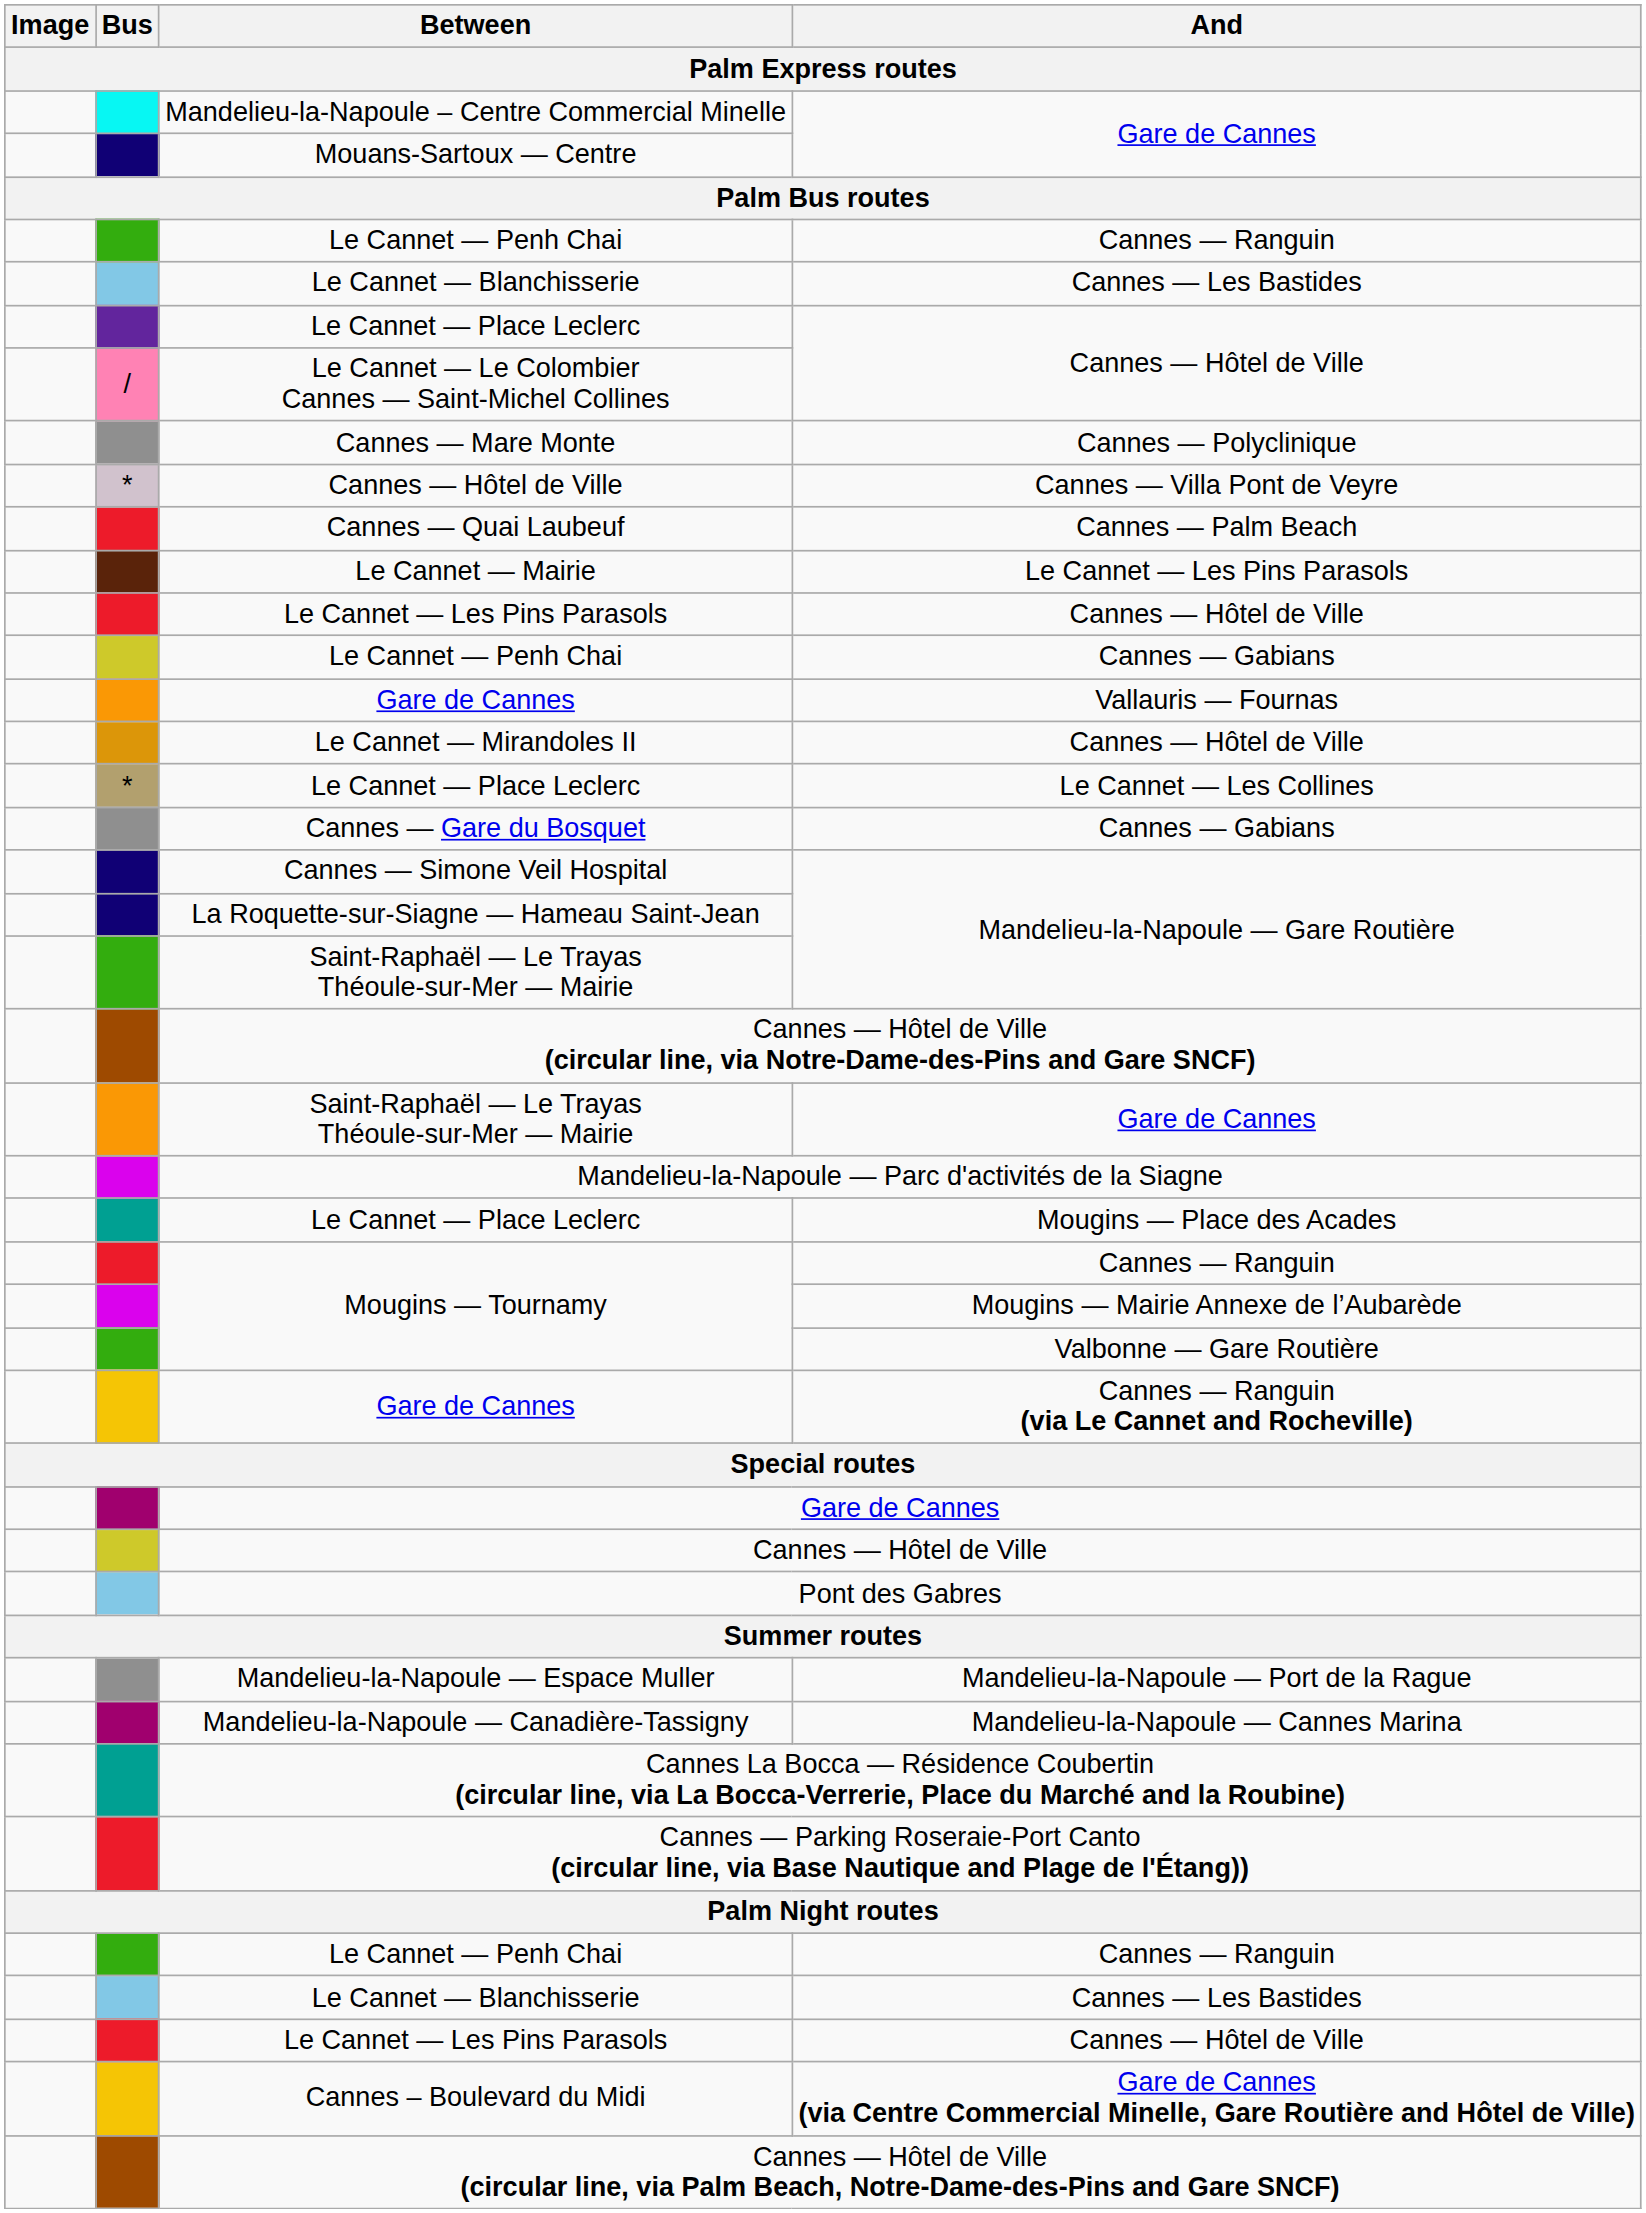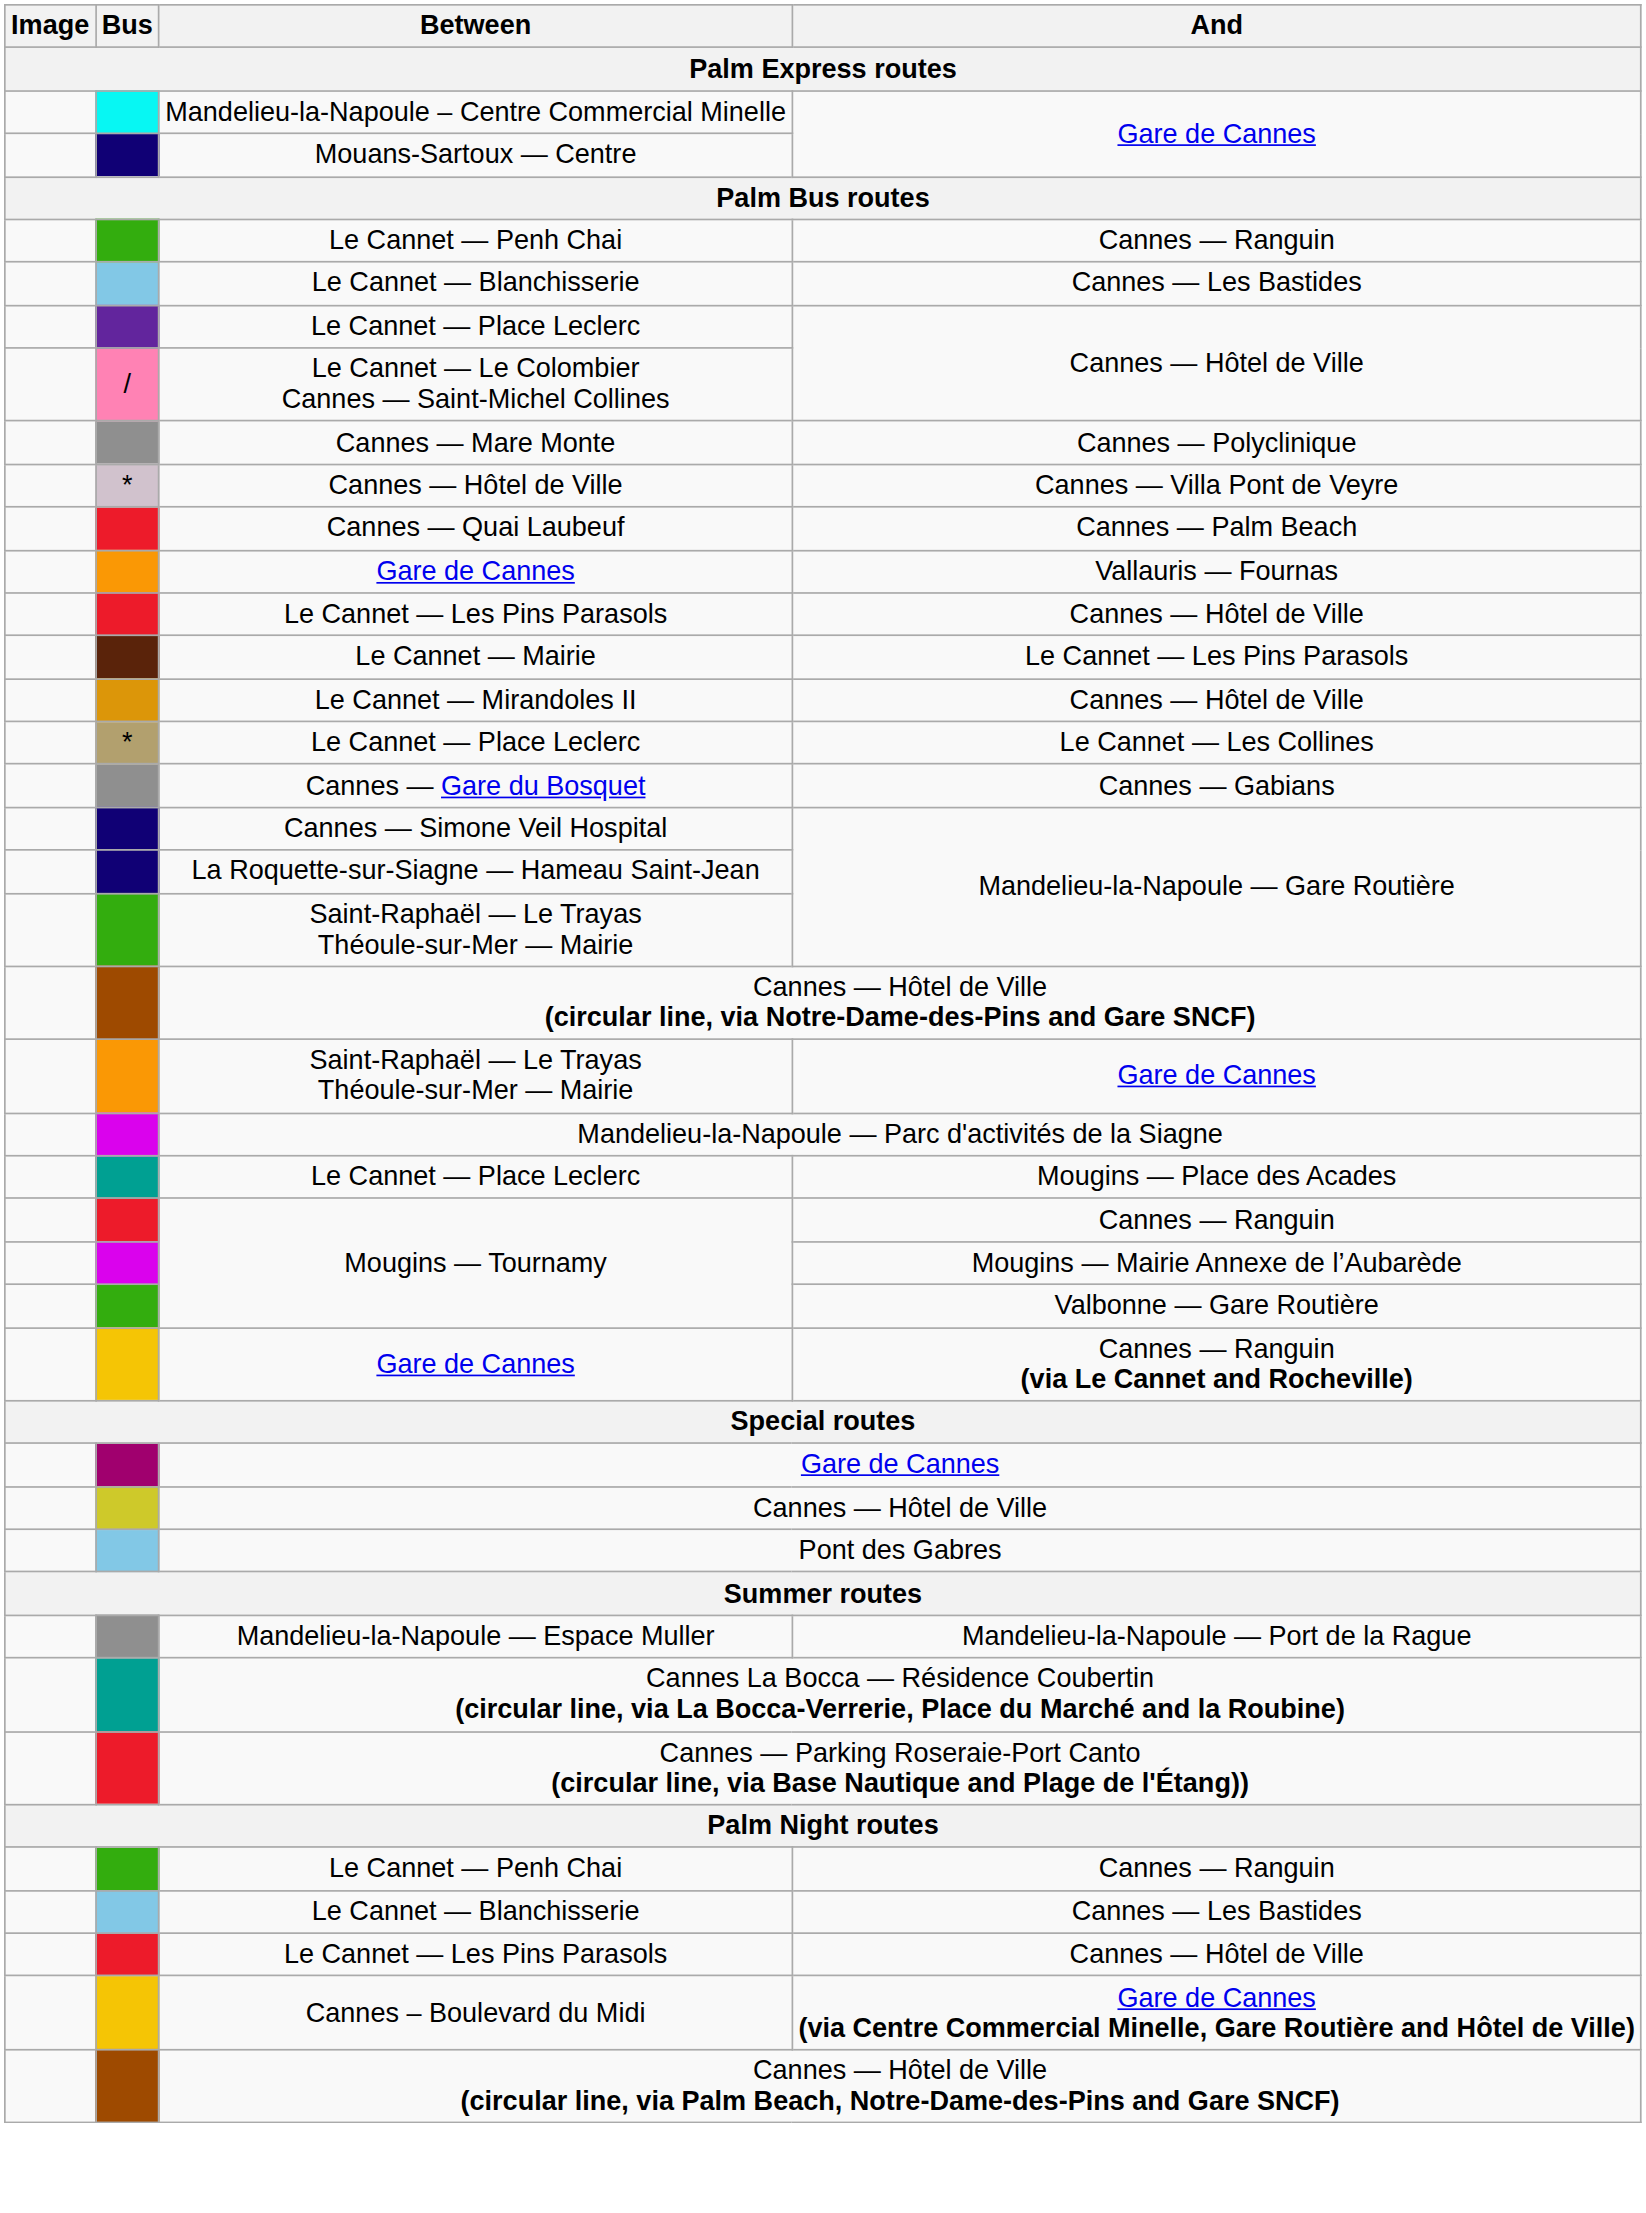rows swapped: (476, 699) <-> (476, 570)
- row: (476, 656)
- row: (476, 1721)
